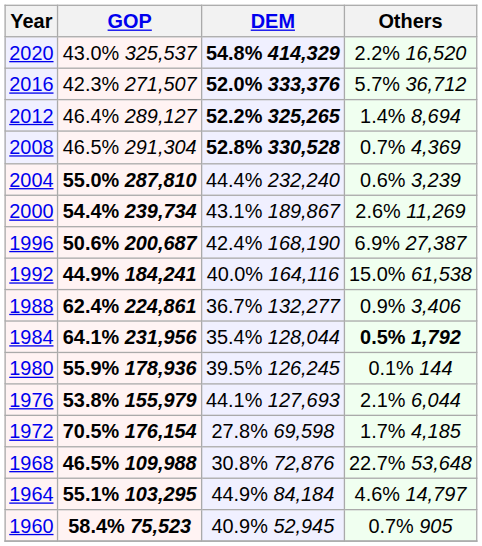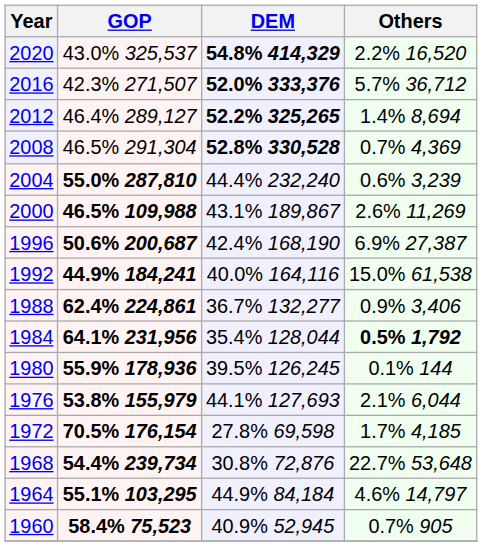(130, 210) 54.4% 239,734 -> (130, 210) 46.5% 109,988
(130, 463) 46.5% 109,988 -> (130, 463) 54.4% 239,734
